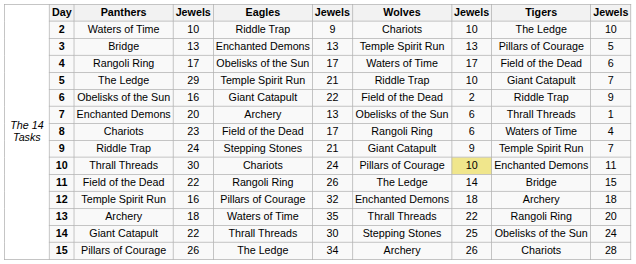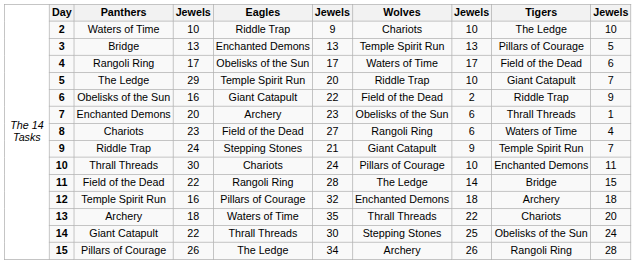(332, 81) 21 -> (332, 81) 20
(332, 115) 13 -> (332, 115) 23
(332, 132) 17 -> (332, 132) 27
(472, 166) khaki background -> (472, 166) no background
(332, 183) 26 -> (332, 183) 28
(541, 217) Rangoli Ring -> (541, 217) Chariots
(541, 251) Chariots -> (541, 251) Rangoli Ring
